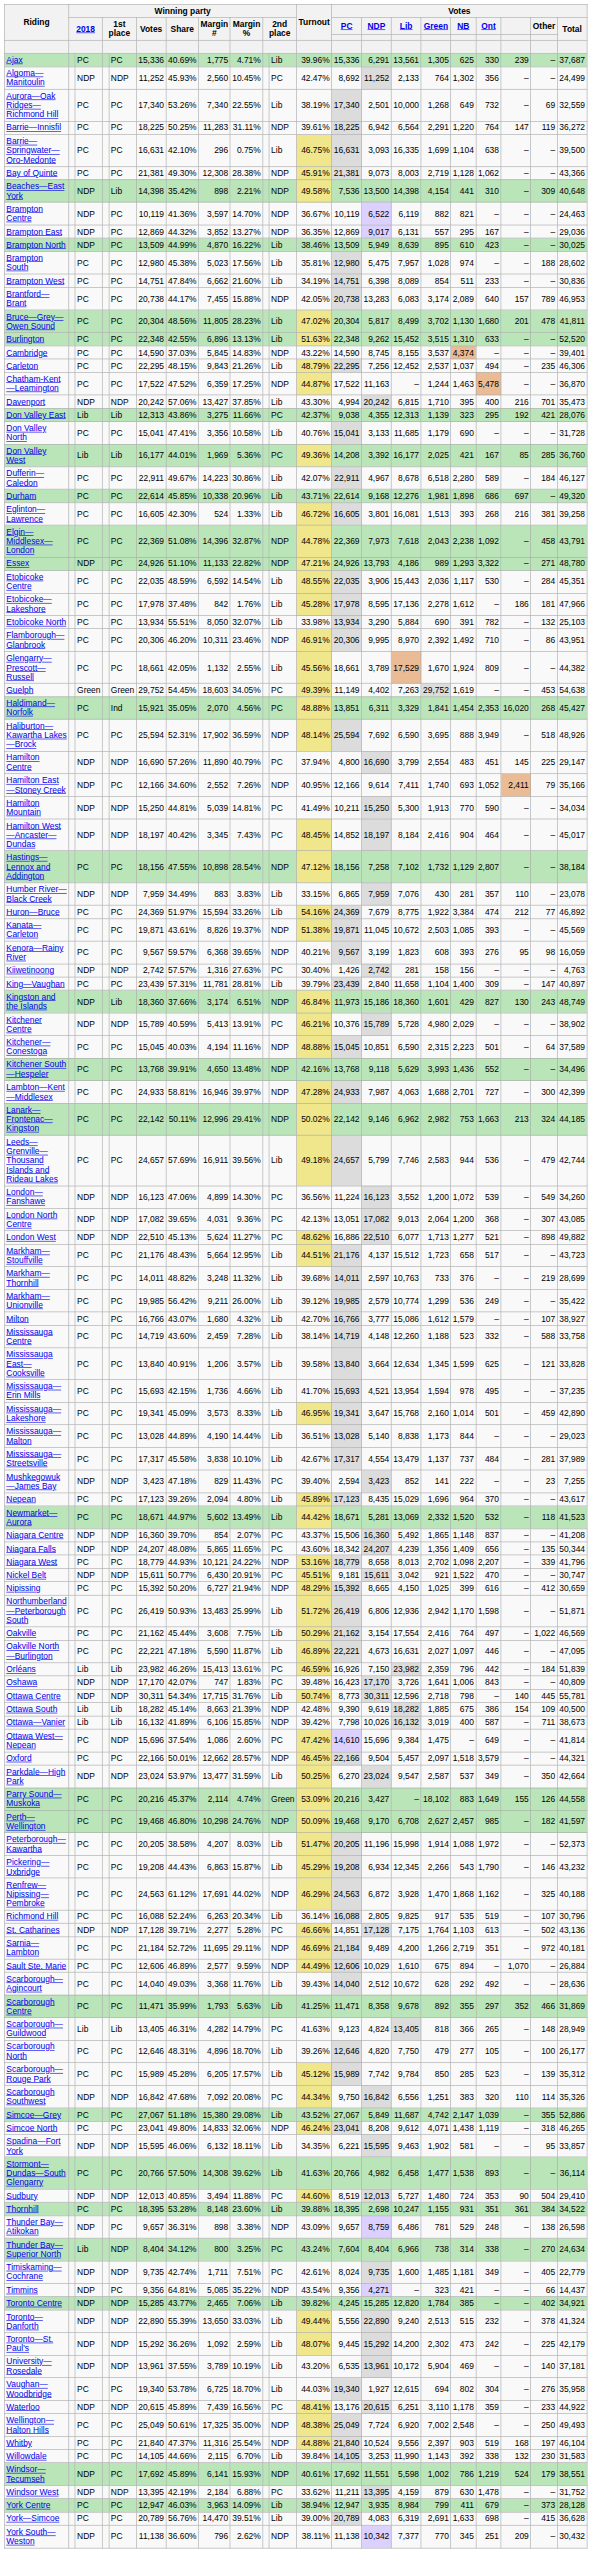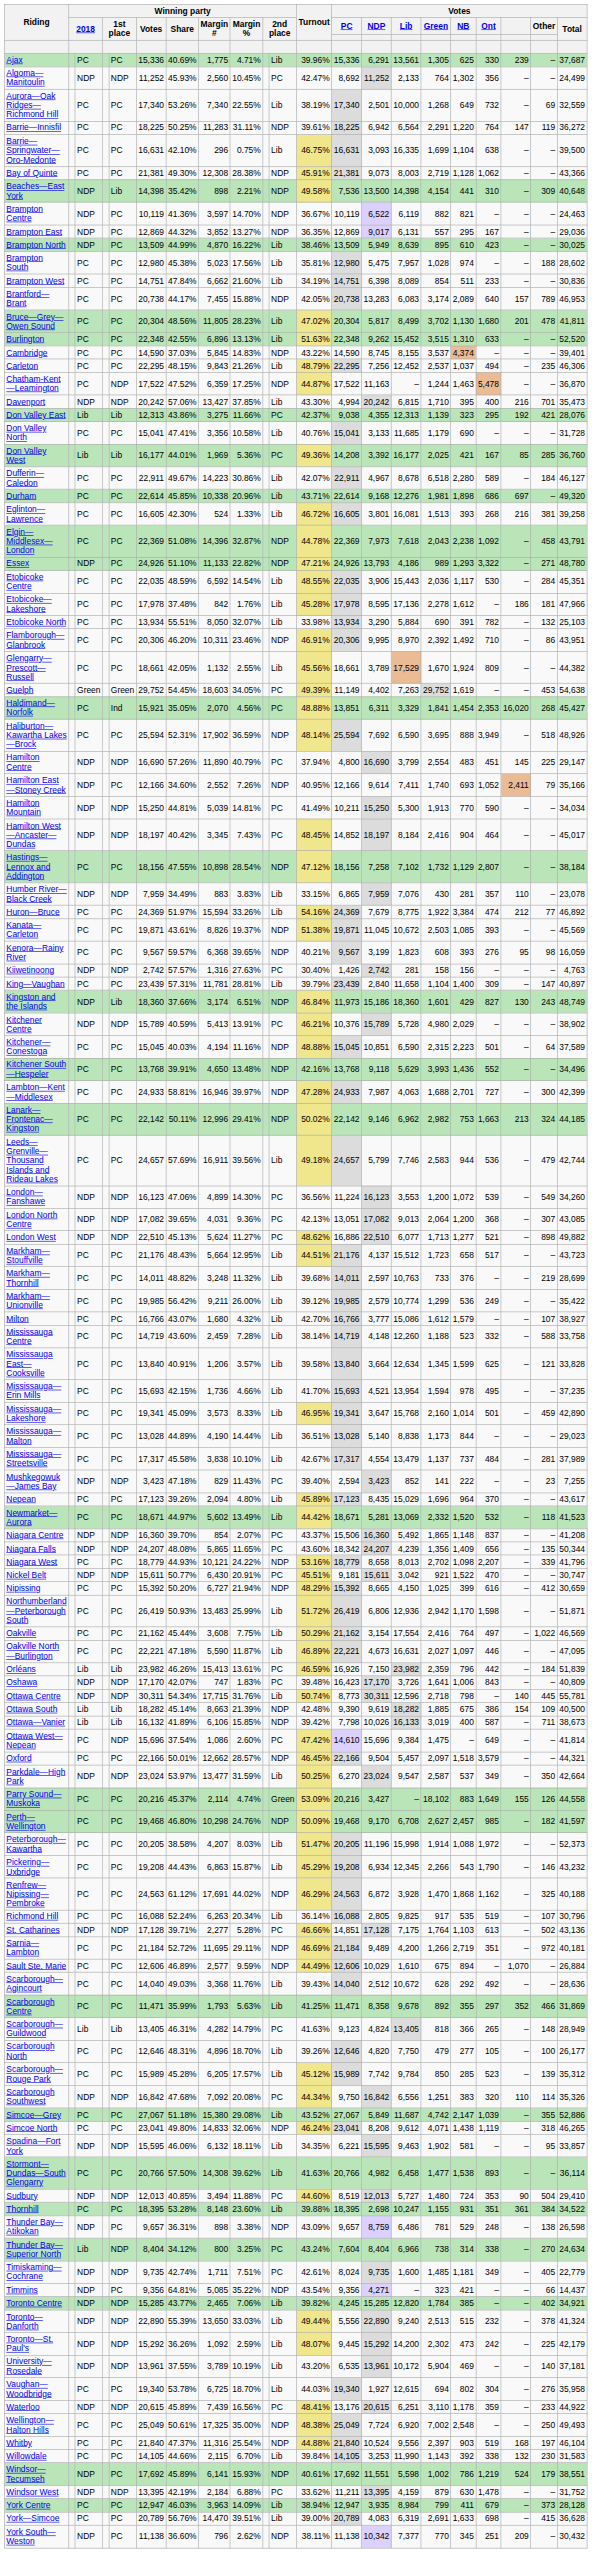(117, 383) PC -> (120, 383) NDP
(409, 1197) 3,552 -> (409, 1197) 3,553
(406, 1722) 16,132 -> (406, 1722) 16,133
